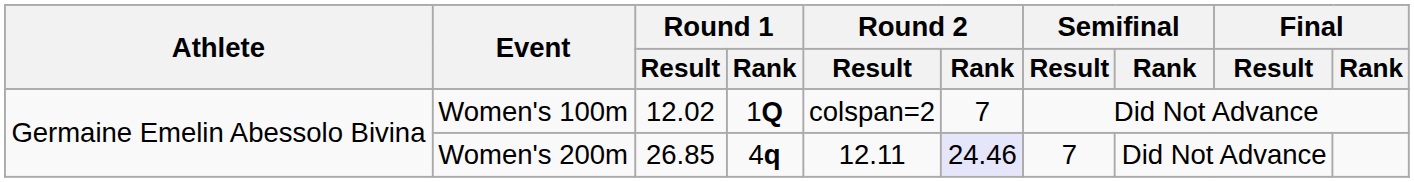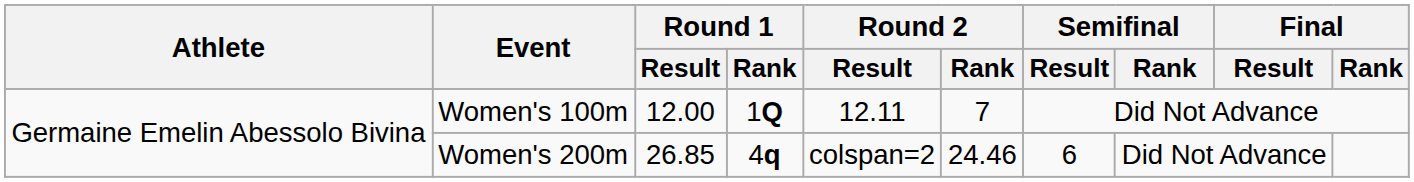(680, 112) 12.02 -> (680, 112) 12.00
(872, 112) colspan=2 -> (872, 112) 12.11
(872, 155) 12.11 -> (872, 155) colspan=2
(982, 155) lavender background -> (982, 155) no background
(1069, 155) 7 -> (1069, 155) 6
